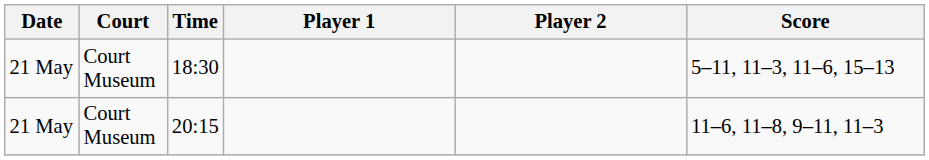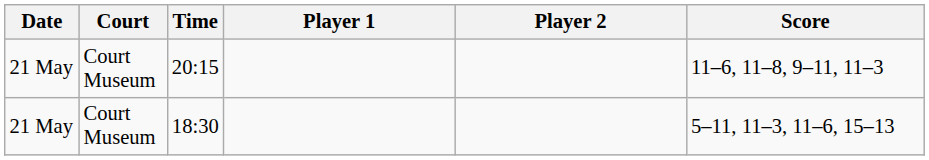rows swapped: (195, 67) <-> (195, 126)
